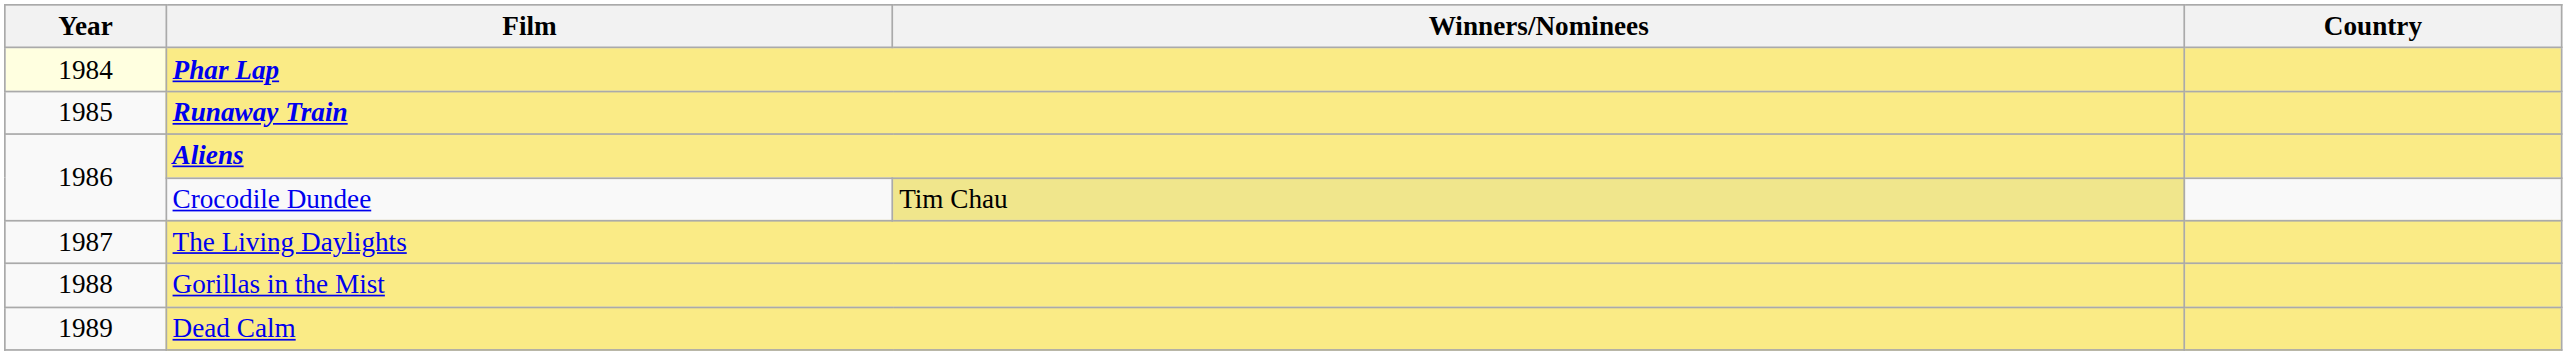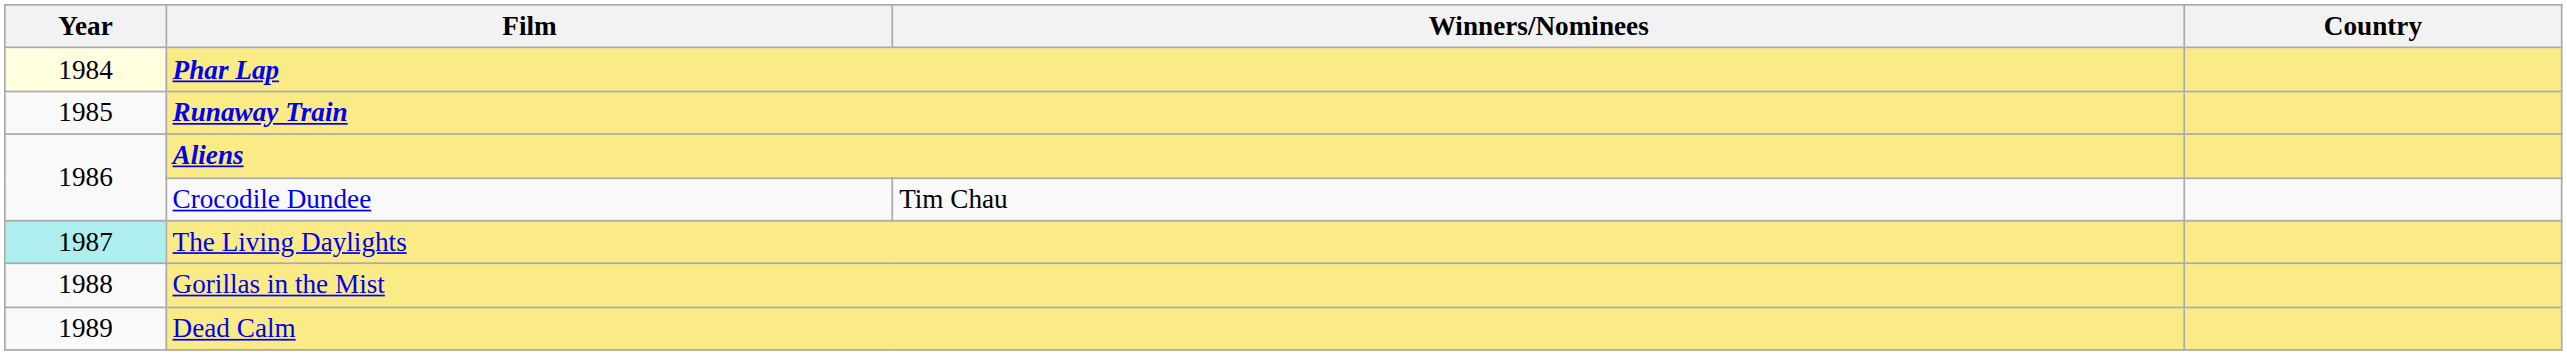(953, 198) khaki background -> (953, 198) no background
(86, 241) no background -> (86, 241) paleturquoise background
